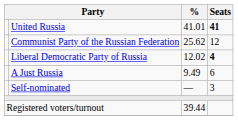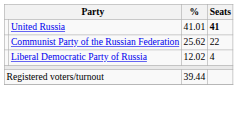(214, 42) 12 -> (214, 42) 22
(212, 57) bold -> (212, 57) normal
- row: (37, 73)
- row: (41, 88)
